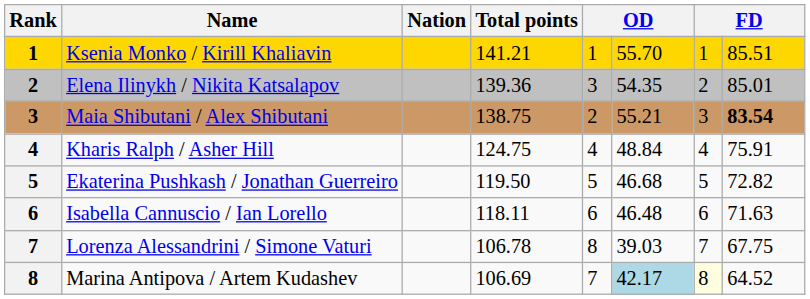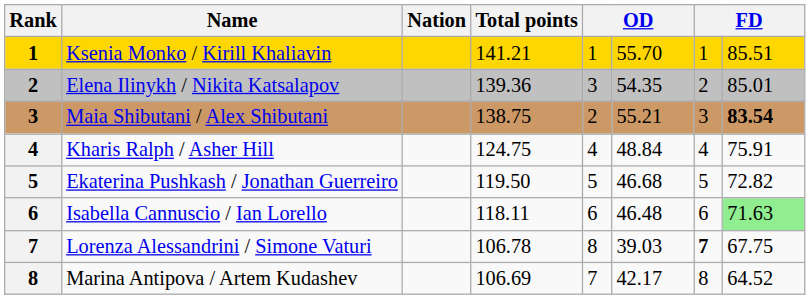(750, 213) no background -> (750, 213) lightgreen background
(703, 246) normal -> (703, 246) bold
(639, 278) lightblue background -> (639, 278) no background
(703, 278) lightyellow background -> (703, 278) no background
